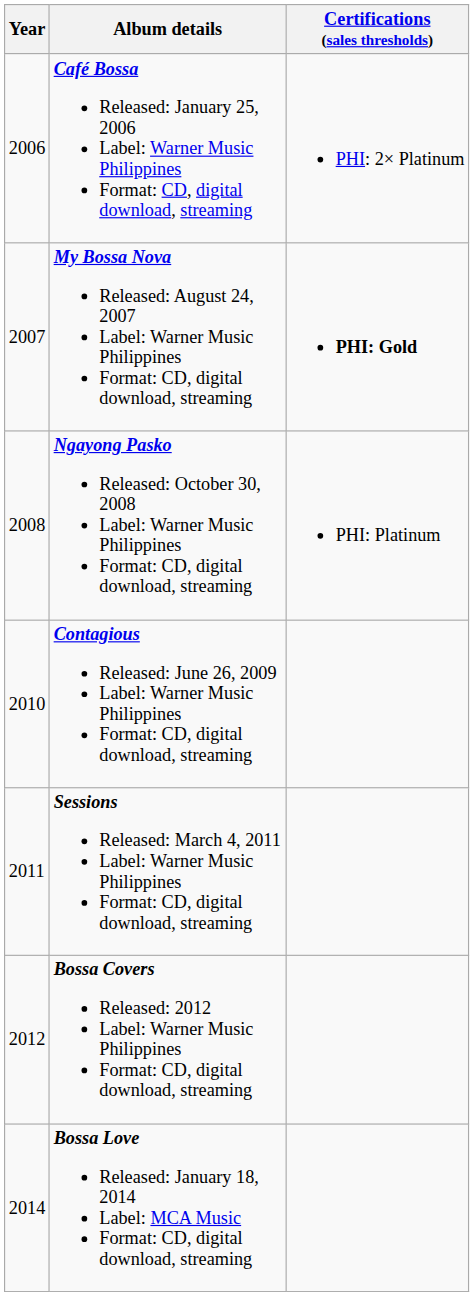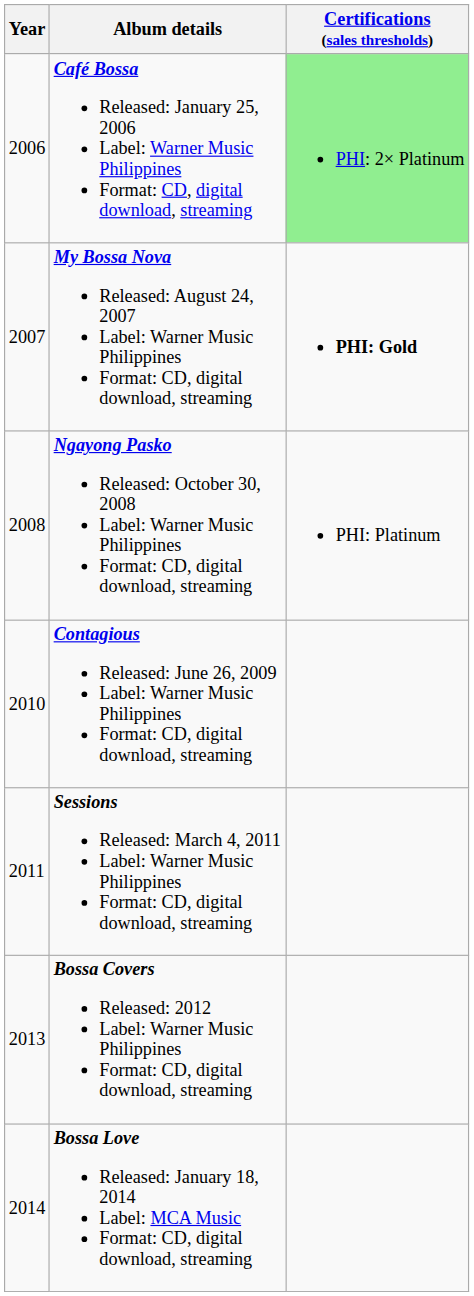(377, 159) no background -> (377, 159) lightgreen background
(27, 1039) 2012 -> (27, 1039) 2013
